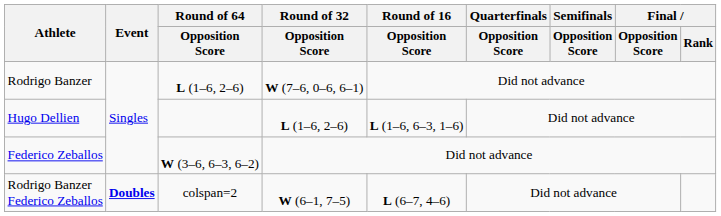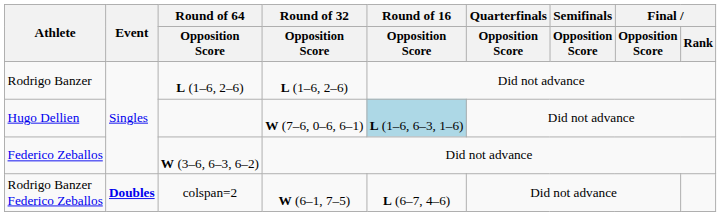(314, 88) W (7–6, 0–6, 6–1) -> (314, 88) L (1–6, 2–6)
(314, 126) L (1–6, 2–6) -> (314, 126) W (7–6, 0–6, 6–1)
(417, 126) no background -> (417, 126) lightblue background
